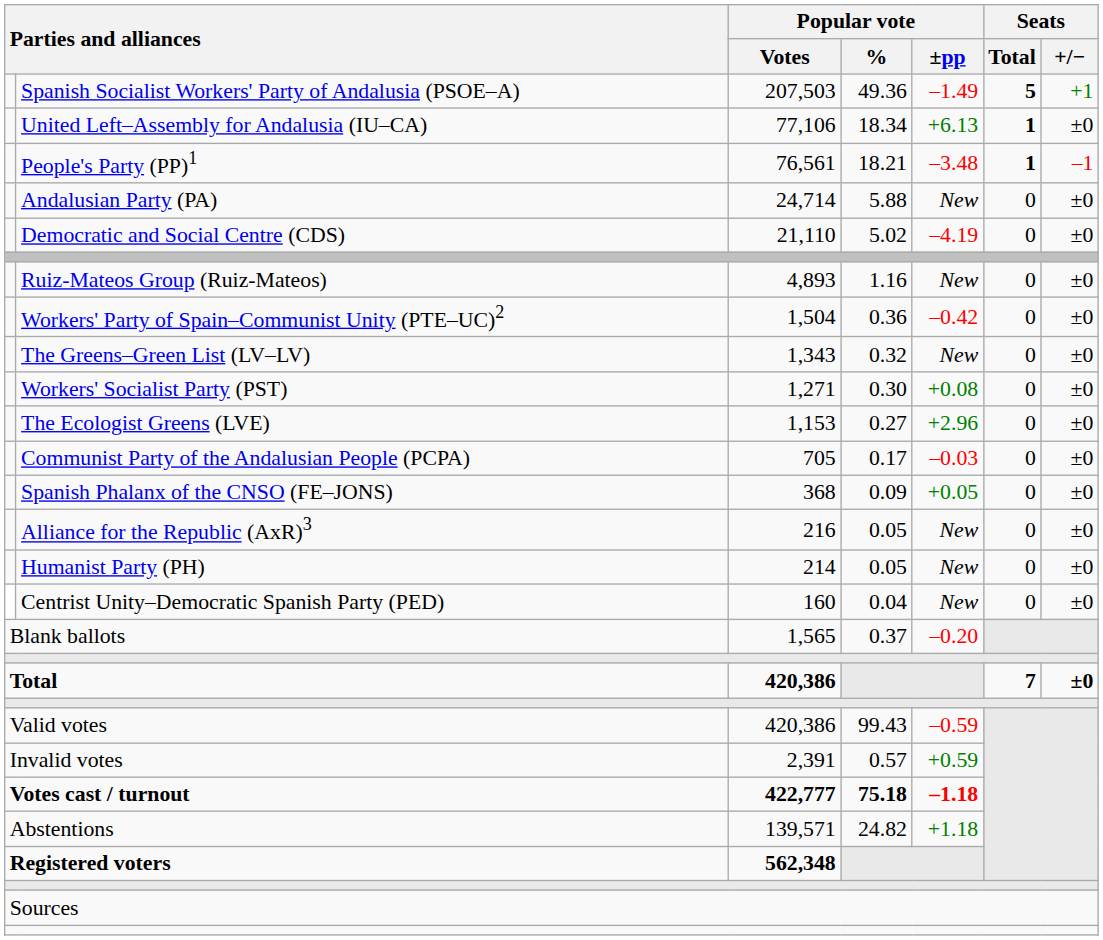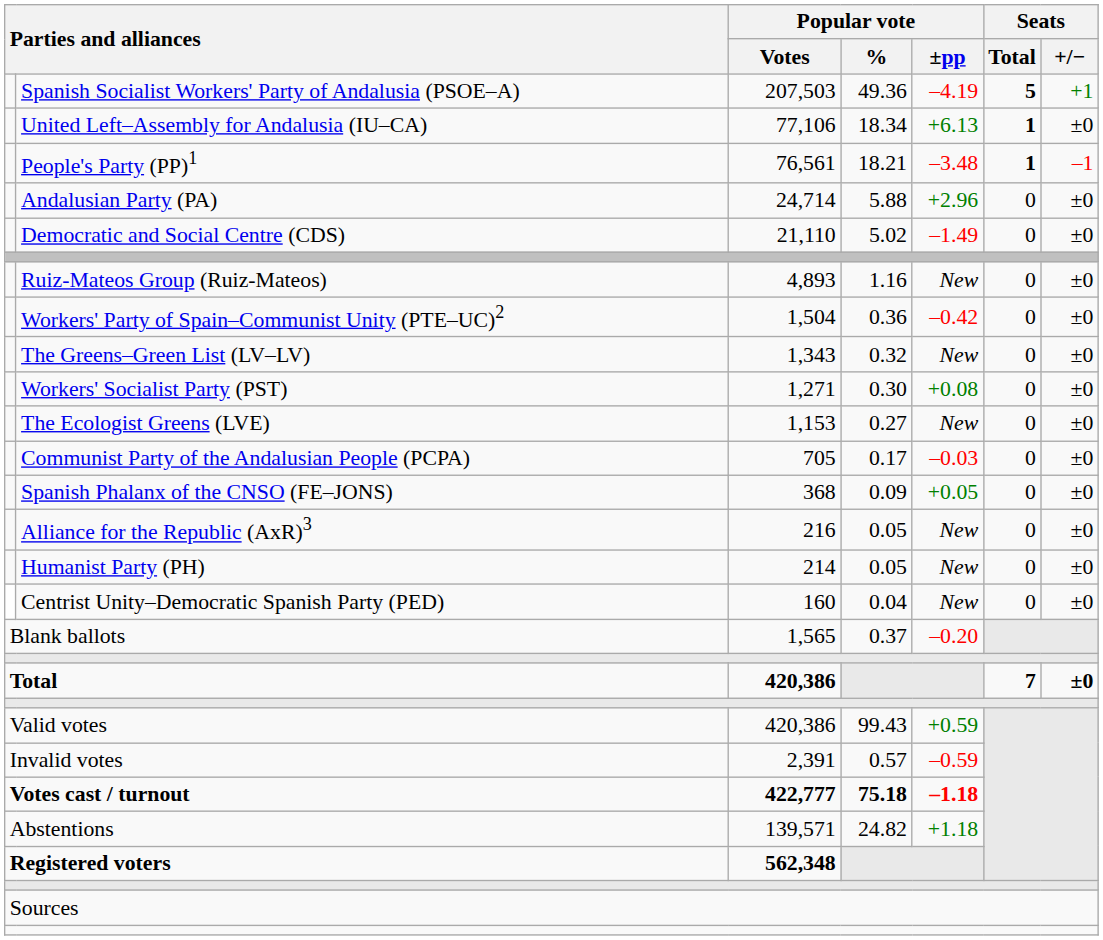(954, 90) –1.49 -> (954, 90) –4.19
(959, 200) New -> (953, 200) +2.96
(954, 234) –4.19 -> (954, 234) –1.49
(953, 423) +2.96 -> (959, 423) New
(954, 725) –0.59 -> (953, 725) +0.59
(953, 759) +0.59 -> (954, 759) –0.59
